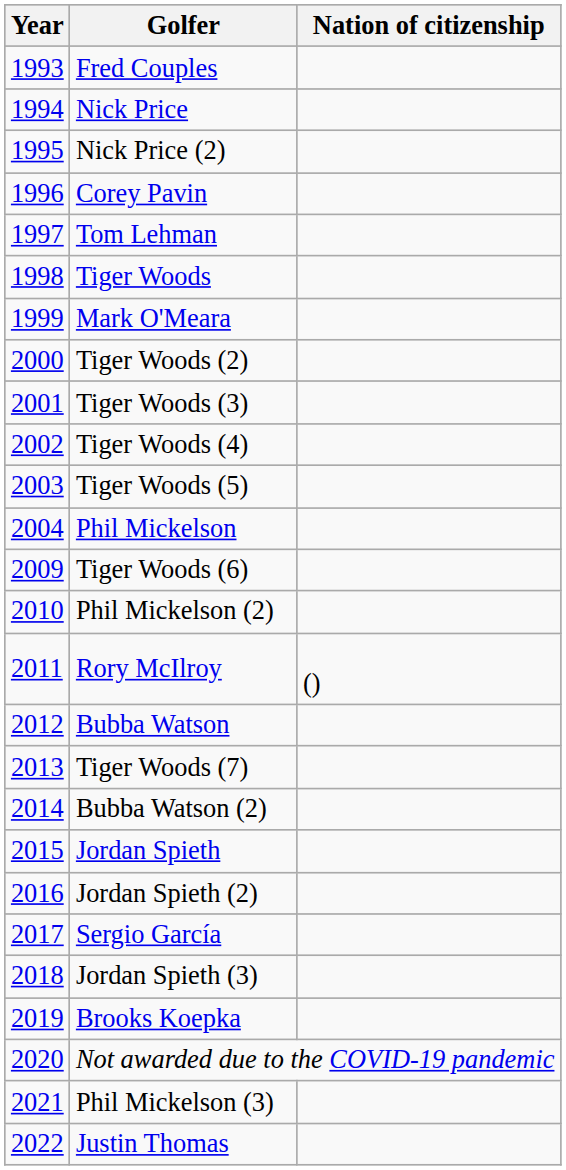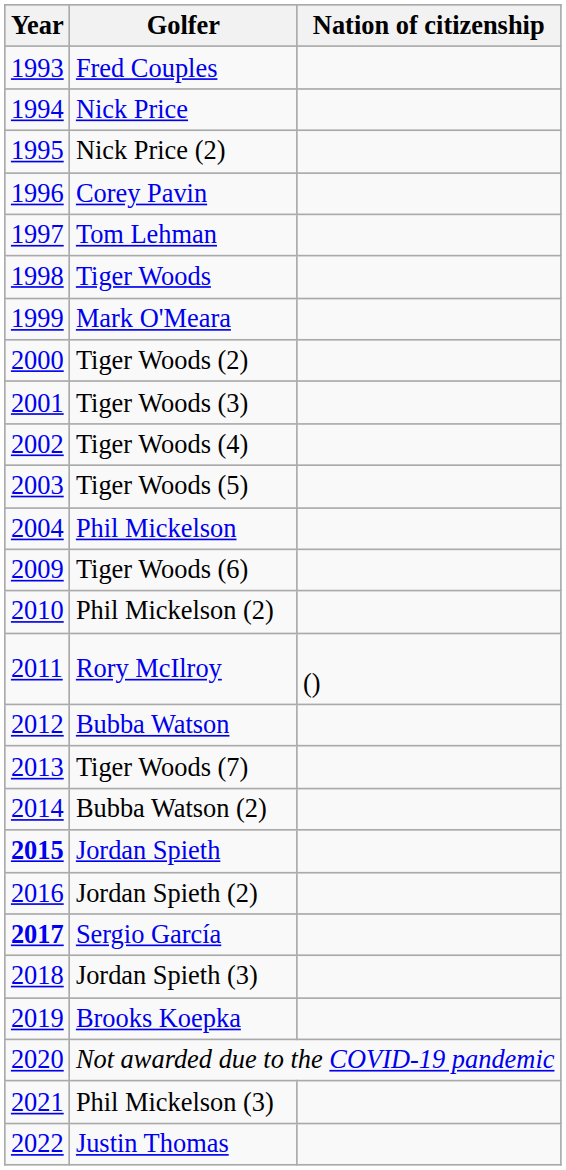(37, 850) normal -> (37, 850) bold
(37, 934) normal -> (37, 934) bold
